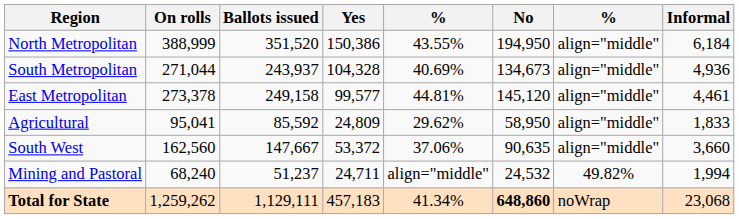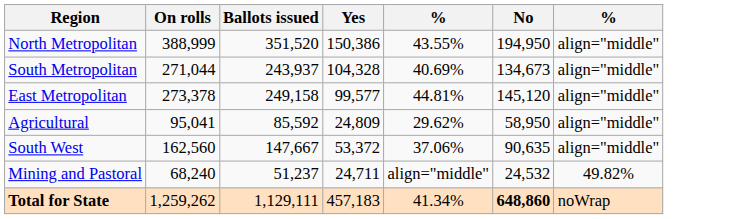- column: (698, 17)
